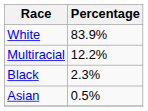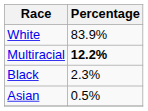(89, 55) normal -> (89, 55) bold
